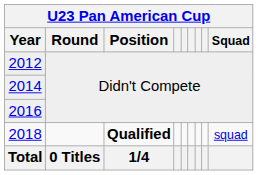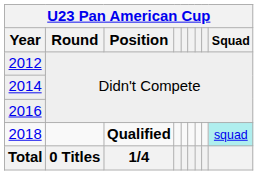(231, 135) no background -> (231, 135) paleturquoise background
